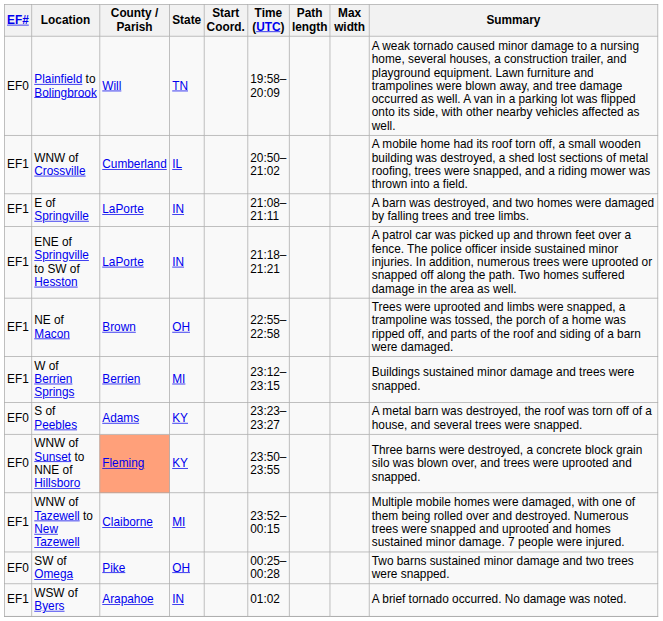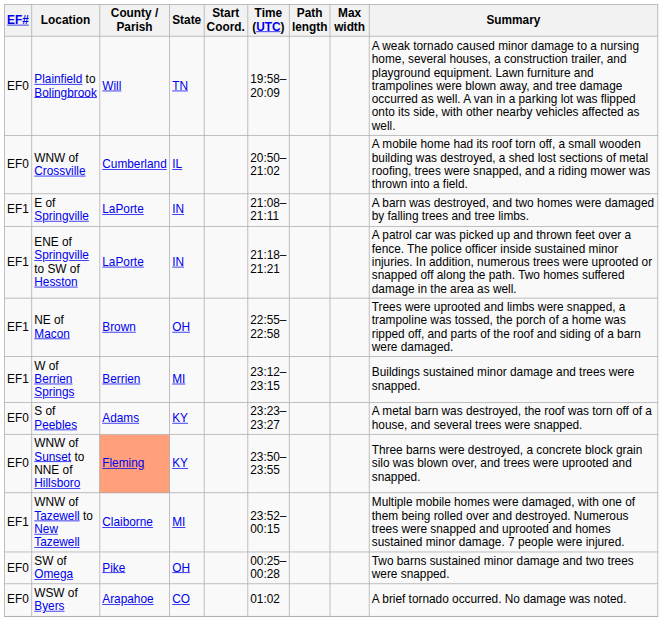(18, 164) EF1 -> (18, 164) EF0
(18, 600) EF1 -> (18, 600) EF0
(178, 600) IN -> (181, 600) CO
